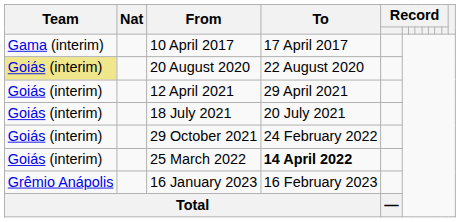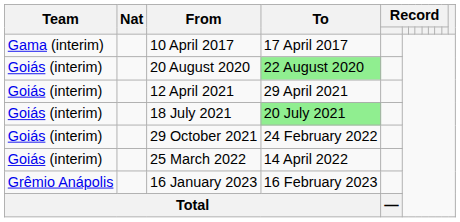(55, 68) khaki background -> (55, 68) no background
(314, 68) no background -> (314, 68) lightgreen background
(305, 113) no background -> (305, 113) lightgreen background
(308, 159) bold -> (306, 159) normal
